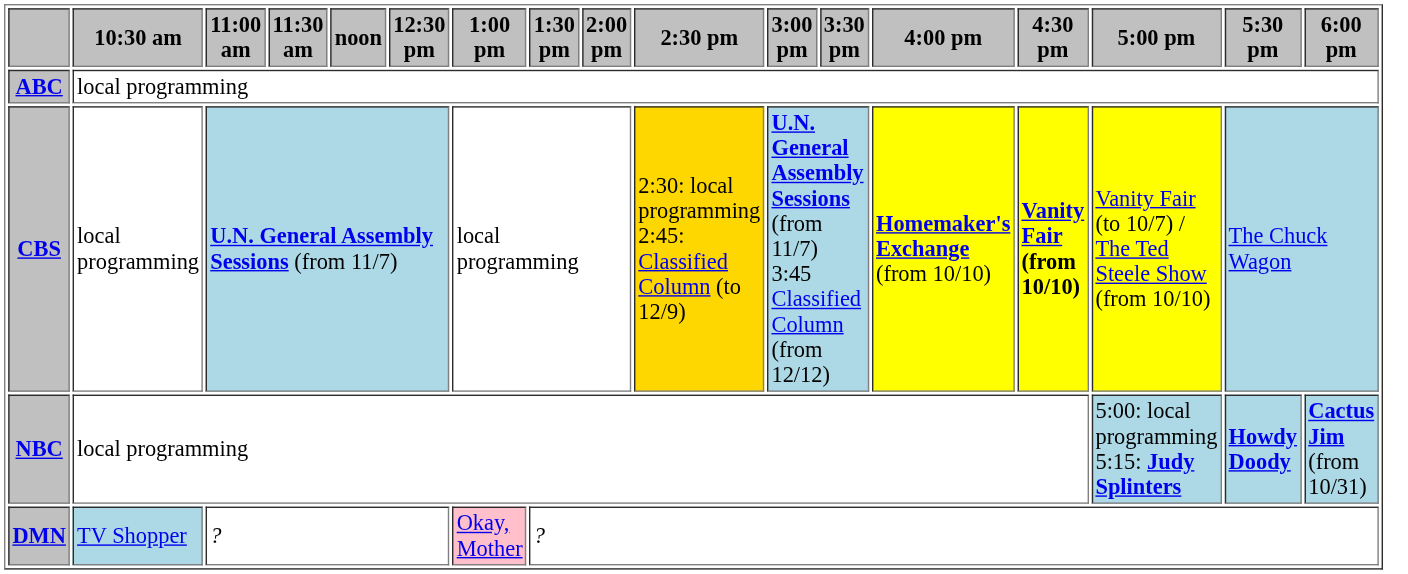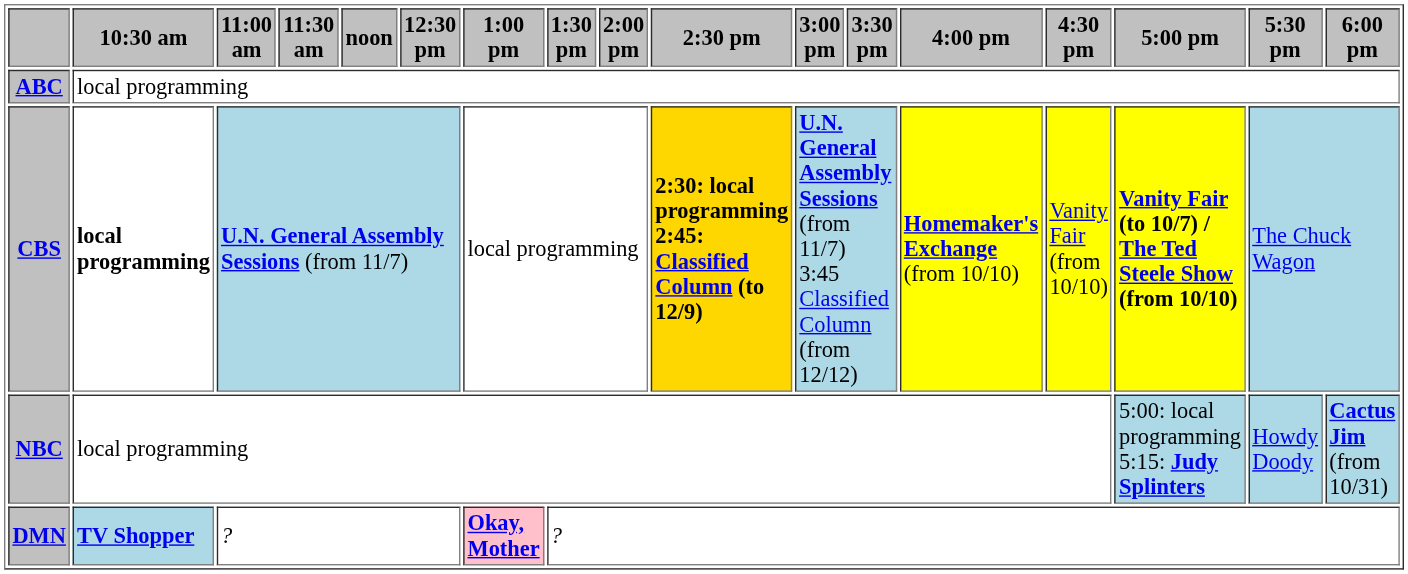(138, 248) normal -> (143, 248) bold
(699, 248) normal -> (722, 248) bold
(1053, 248) bold -> (1079, 248) normal
(1153, 248) normal -> (1178, 248) bold
(1263, 448) bold -> (1285, 448) normal
(132, 535) normal -> (136, 535) bold
(490, 535) normal -> (504, 535) bold
